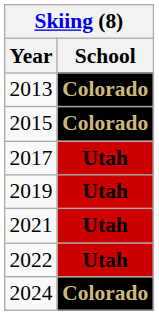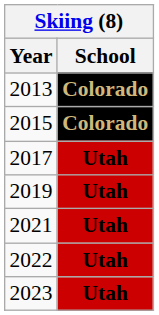+ row: (31, 293)
- row: (31, 293)
